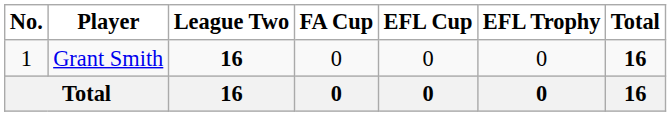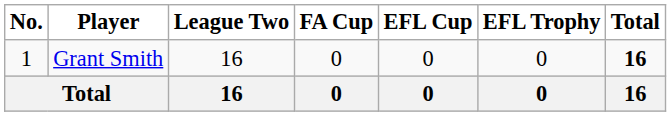(231, 57) bold -> (231, 57) normal
